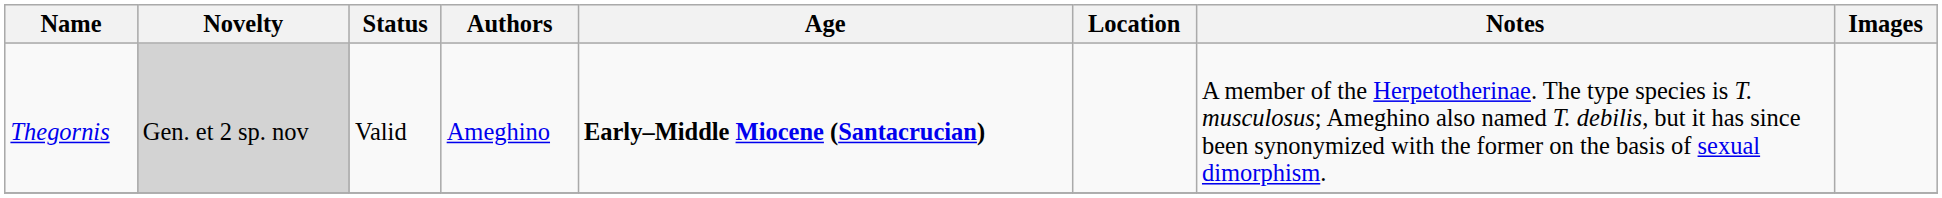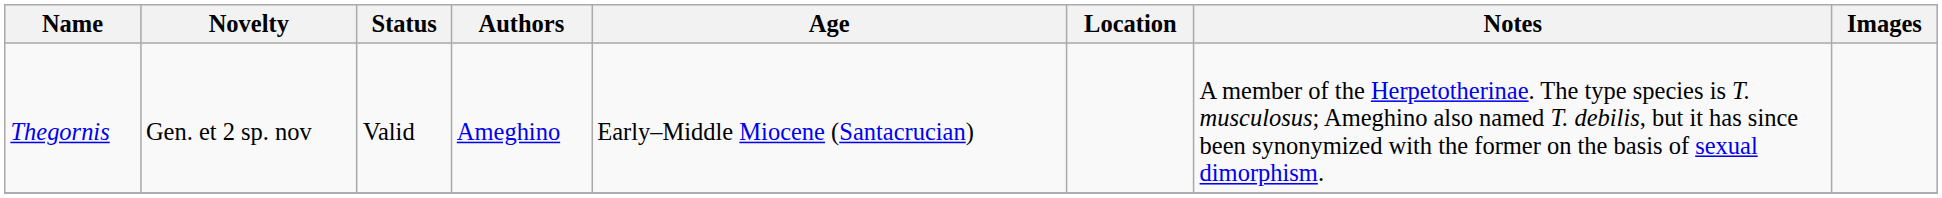(226, 131) lightgrey background -> (229, 131) no background
(784, 131) bold -> (786, 131) normal
